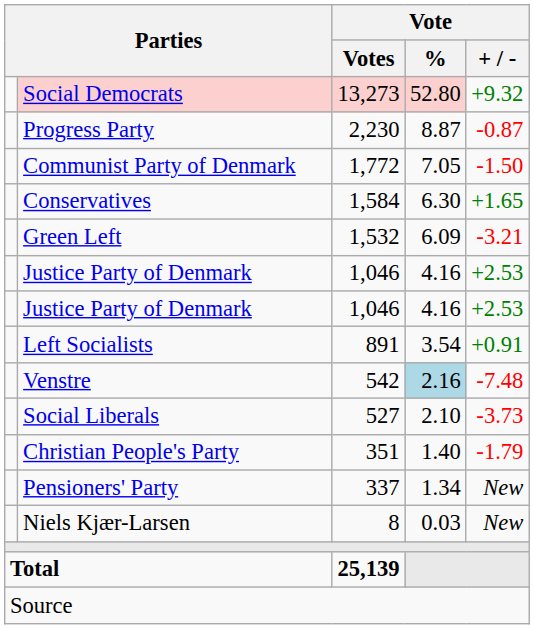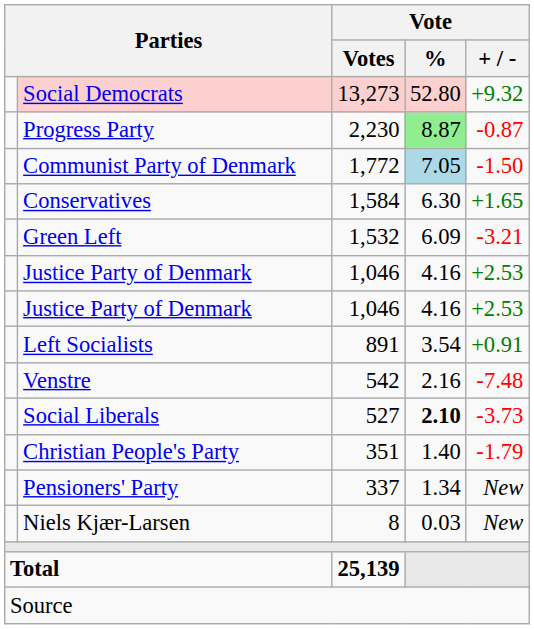(441, 129) no background -> (441, 129) lightgreen background
(441, 165) no background -> (441, 165) lightblue background
(441, 380) lightblue background -> (441, 380) no background
(441, 415) normal -> (441, 415) bold
